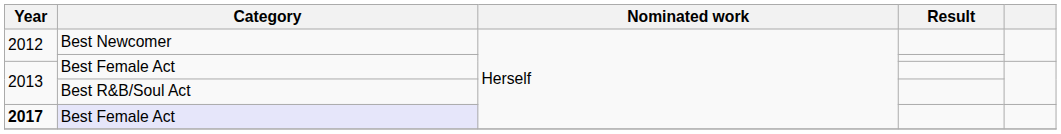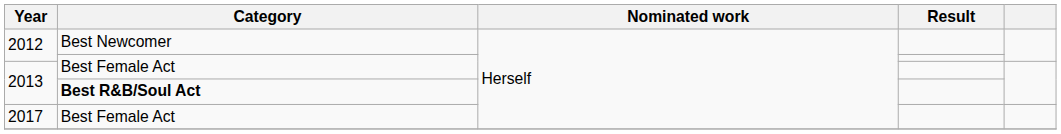(126, 91) normal -> (131, 91) bold
(26, 116) bold -> (26, 116) normal
(118, 116) lavender background -> (118, 116) no background
